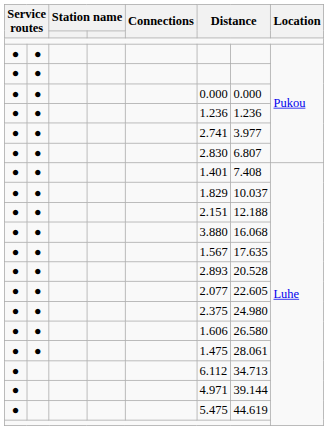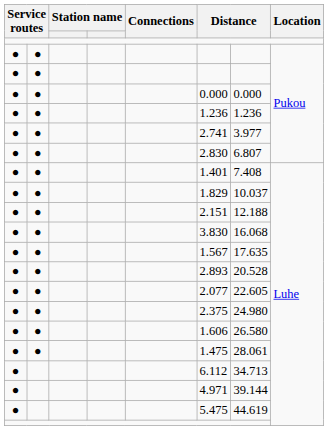(214, 232) 3.880 -> (214, 232) 3.830
